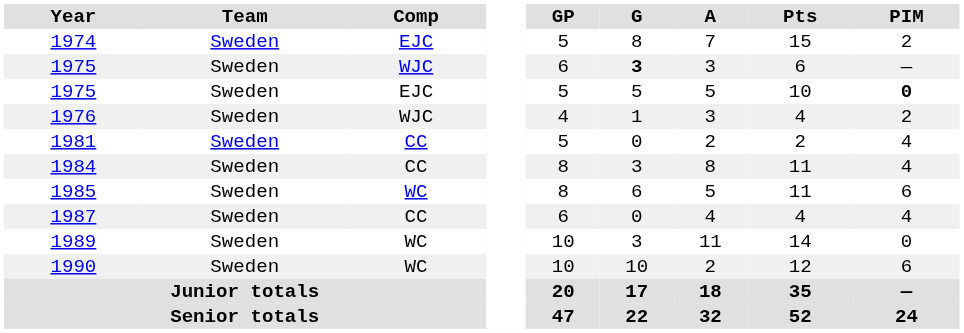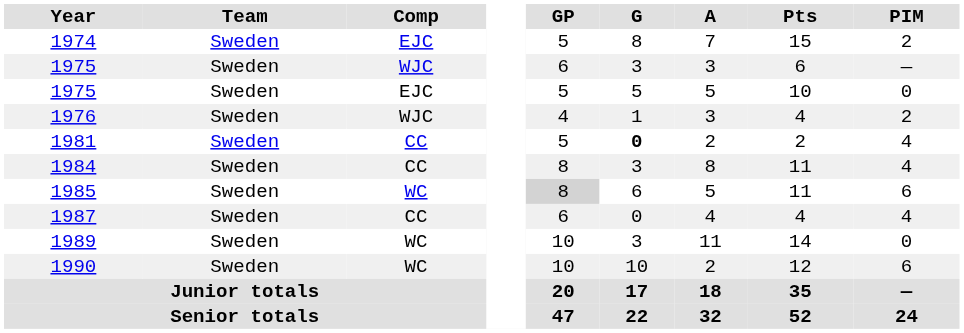(637, 66) bold -> (637, 66) normal
(906, 91) bold -> (906, 91) normal
(637, 141) normal -> (637, 141) bold
(563, 191) no background -> (563, 191) lightgrey background
